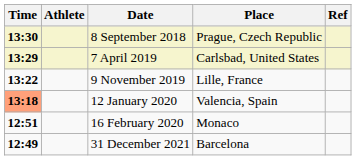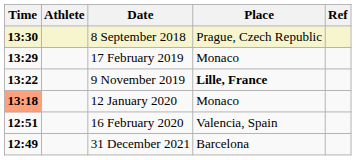+ row: (137, 58)
- row: (124, 58)
(230, 80) normal -> (232, 80) bold
(237, 101) Valencia, Spain -> (218, 101) Monaco
(218, 123) Monaco -> (237, 123) Valencia, Spain
